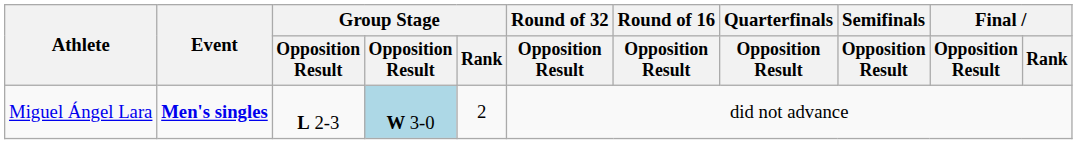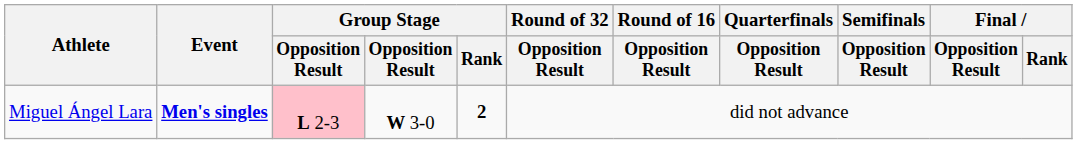(318, 123) no background -> (318, 123) pink background
(411, 123) lightblue background -> (411, 123) no background
(482, 112) normal -> (482, 112) bold
